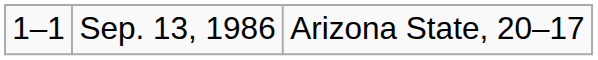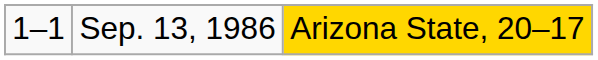(437, 29) no background -> (437, 29) gold background
